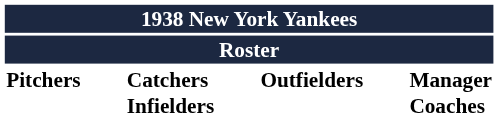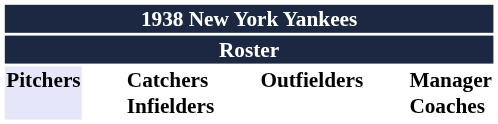(43, 80) no background -> (43, 80) lavender background
